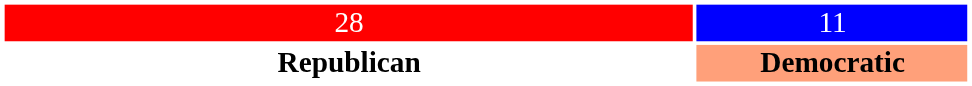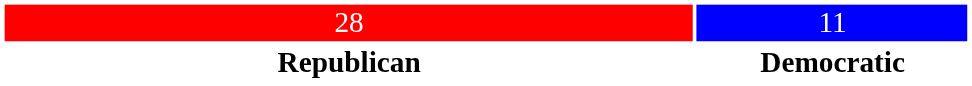(833, 62) lightsalmon background -> (833, 62) no background
